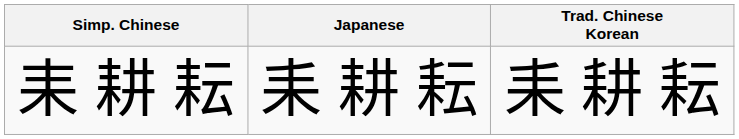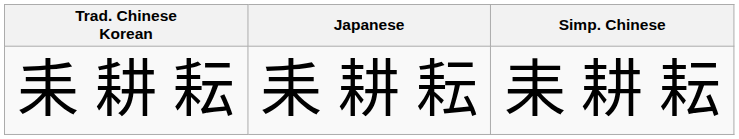columns swapped: (612, 25) <-> (126, 25)
